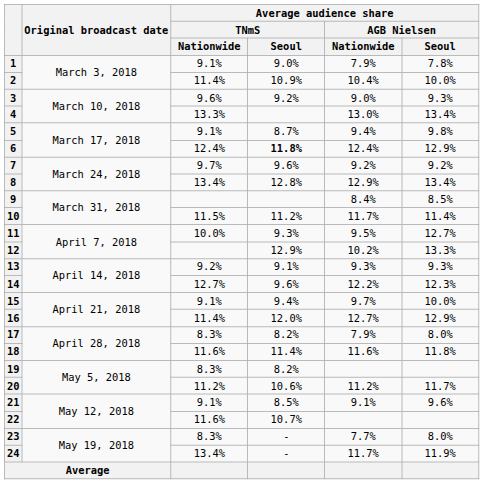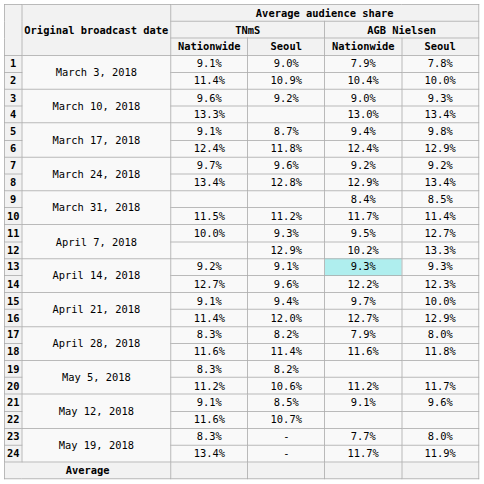(286, 148) bold -> (286, 148) normal
(363, 267) no background -> (363, 267) paleturquoise background
